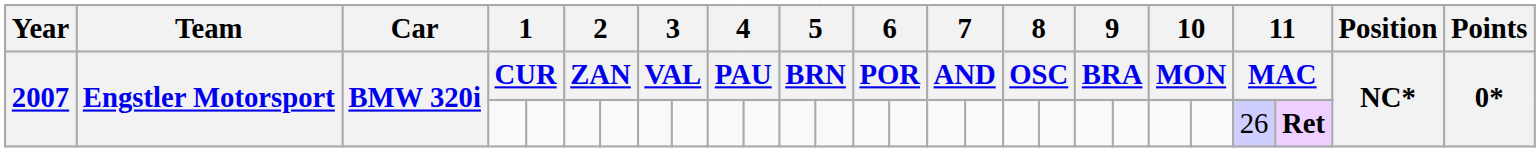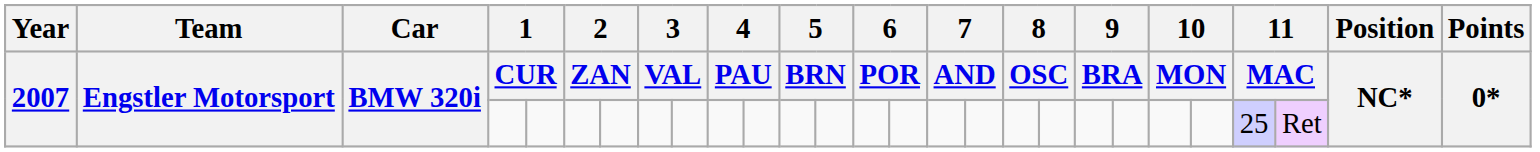(1254, 122) 26 -> (1254, 122) 25
(1303, 122) bold -> (1302, 122) normal
